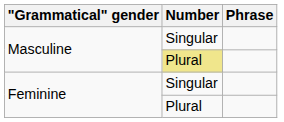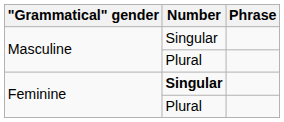(184, 60) khaki background -> (184, 60) no background
(192, 83) normal -> (194, 83) bold
